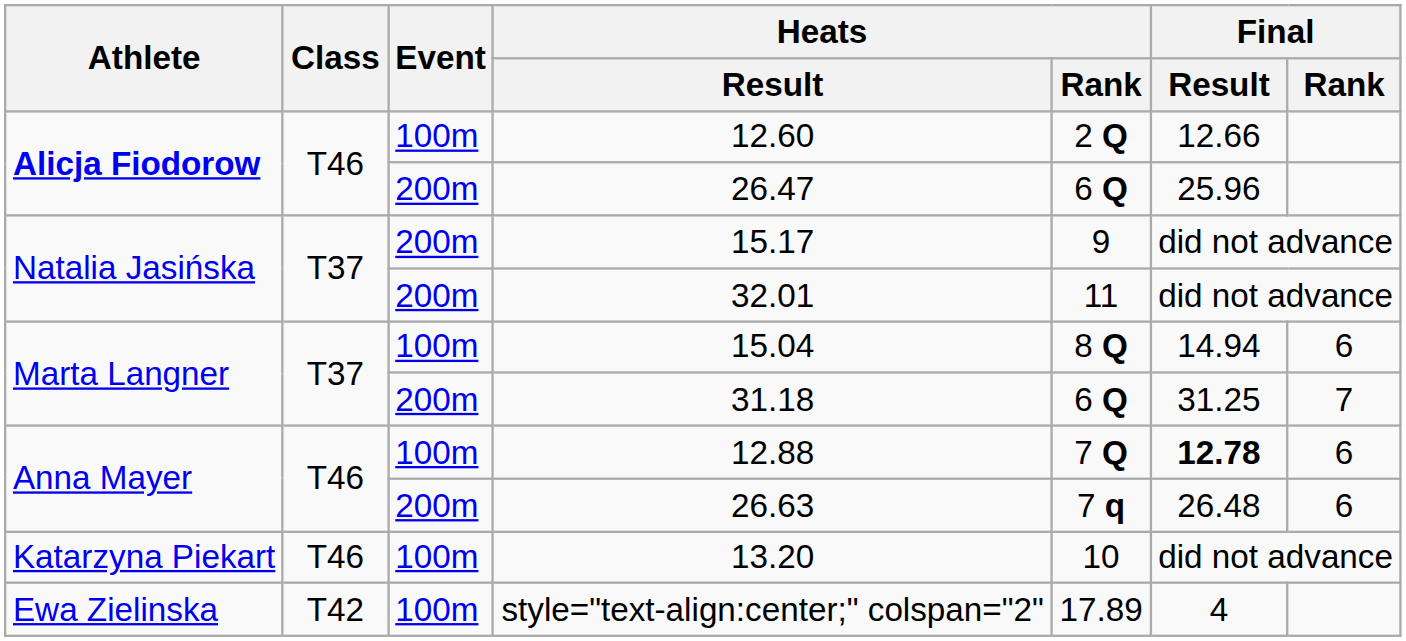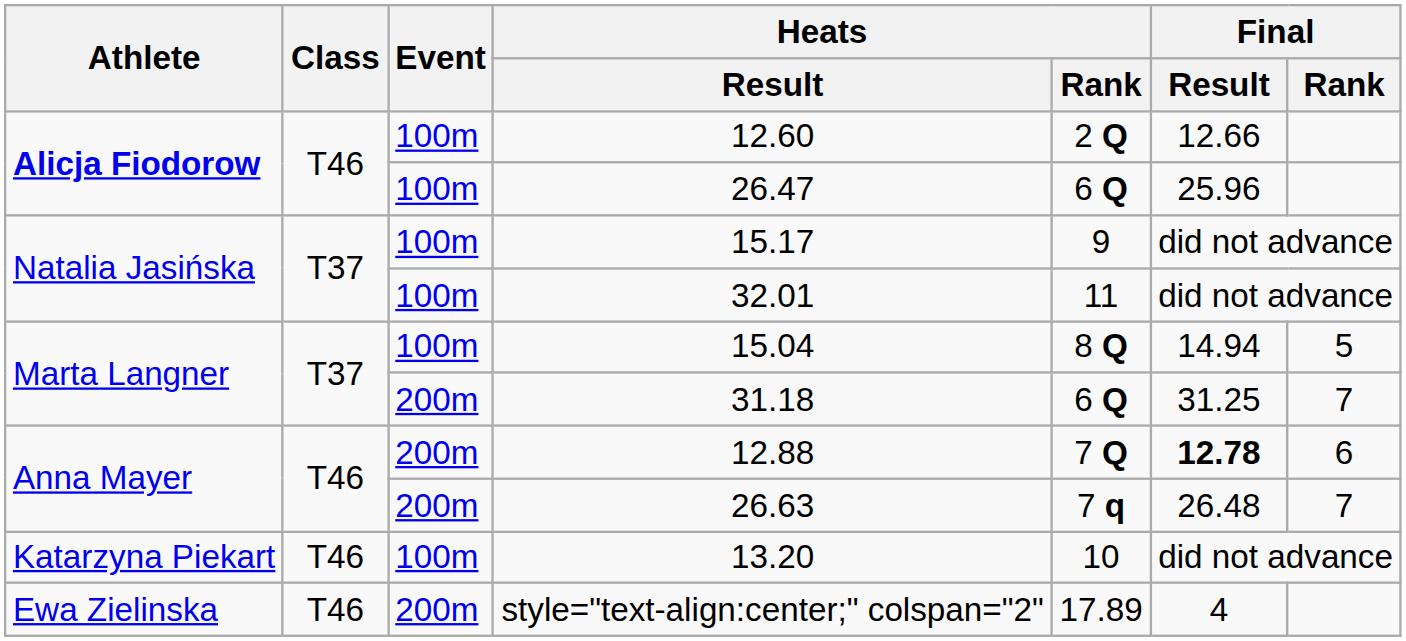(437, 189) 200m -> (437, 189) 100m
(437, 242) 200m -> (437, 242) 100m
(437, 295) 200m -> (437, 295) 100m
(1344, 347) 6 -> (1344, 347) 5
(437, 452) 100m -> (437, 452) 200m
(1344, 505) 6 -> (1344, 505) 7
(335, 610) T42 -> (335, 610) T46
(437, 610) 100m -> (437, 610) 200m
